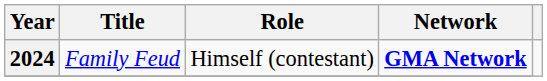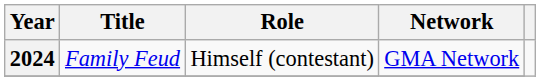(455, 57) bold -> (452, 57) normal
